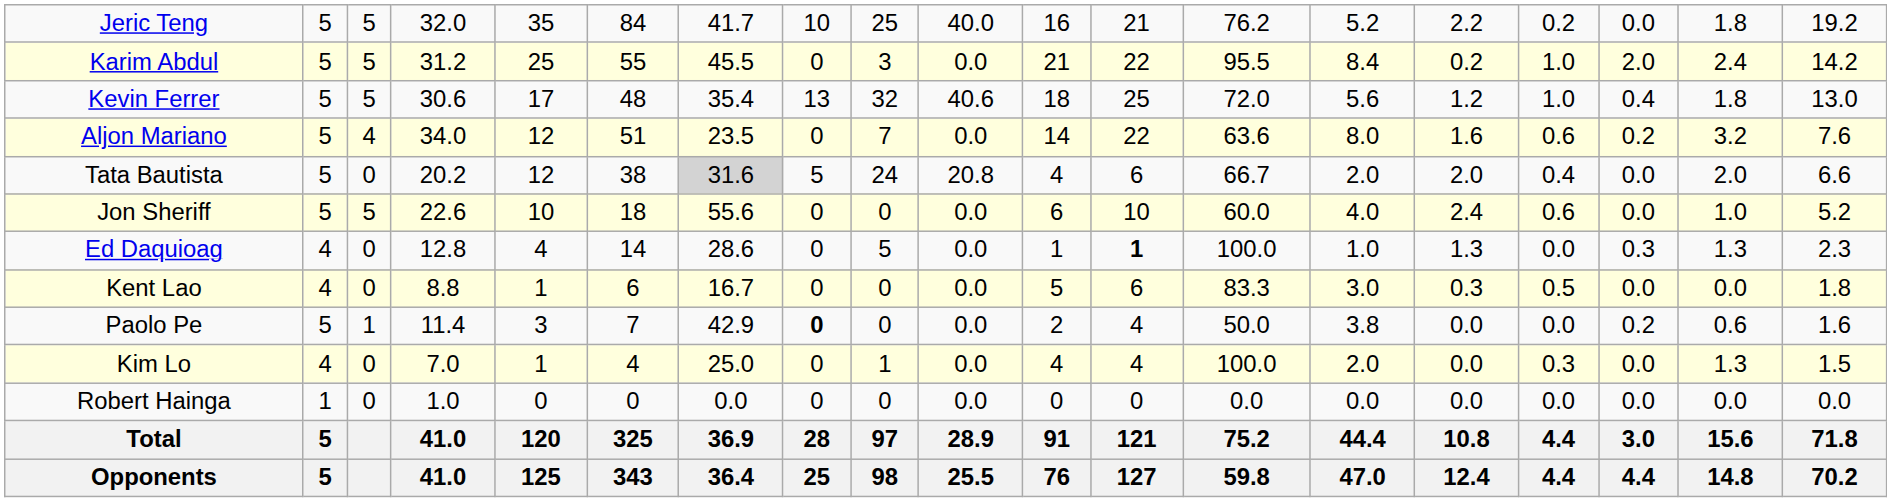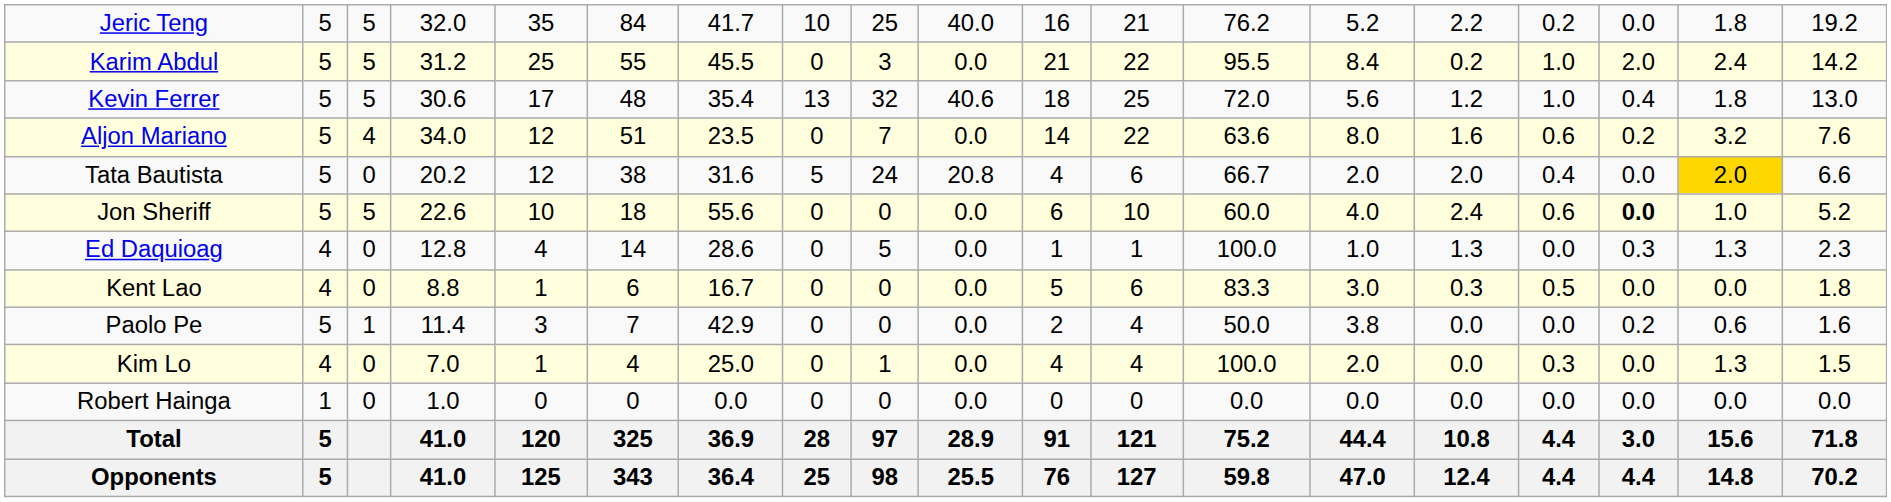(731, 174) lightgrey background -> (731, 174) no background
(1730, 174) no background -> (1730, 174) gold background
(1638, 212) normal -> (1638, 212) bold
(1137, 250) bold -> (1137, 250) normal
(817, 325) bold -> (817, 325) normal
